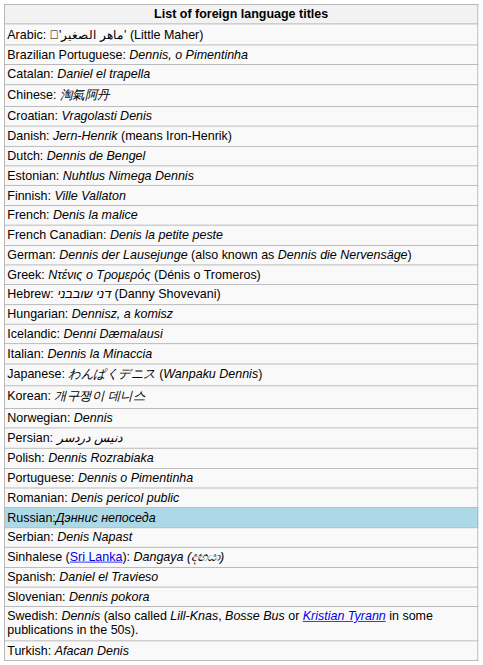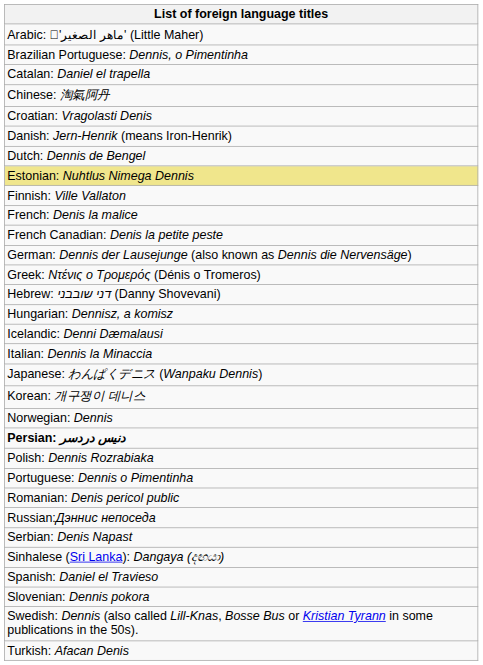(101, 175) no background -> (101, 175) khaki background
(65, 438) normal -> (67, 438) bold
(81, 517) lightblue background -> (81, 517) no background
